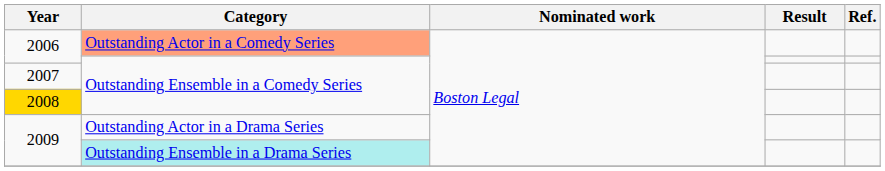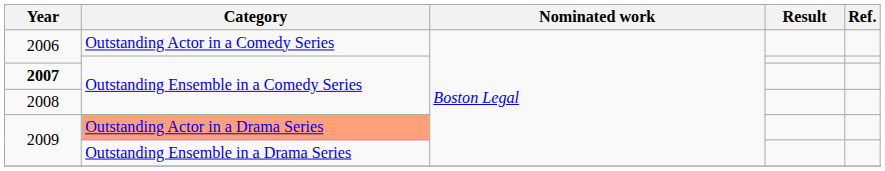(210, 42) lightsalmon background -> (210, 42) no background
(43, 76) normal -> (43, 76) bold
(43, 101) gold background -> (43, 101) no background
(204, 127) no background -> (204, 127) lightsalmon background
(218, 152) paleturquoise background -> (218, 152) no background
